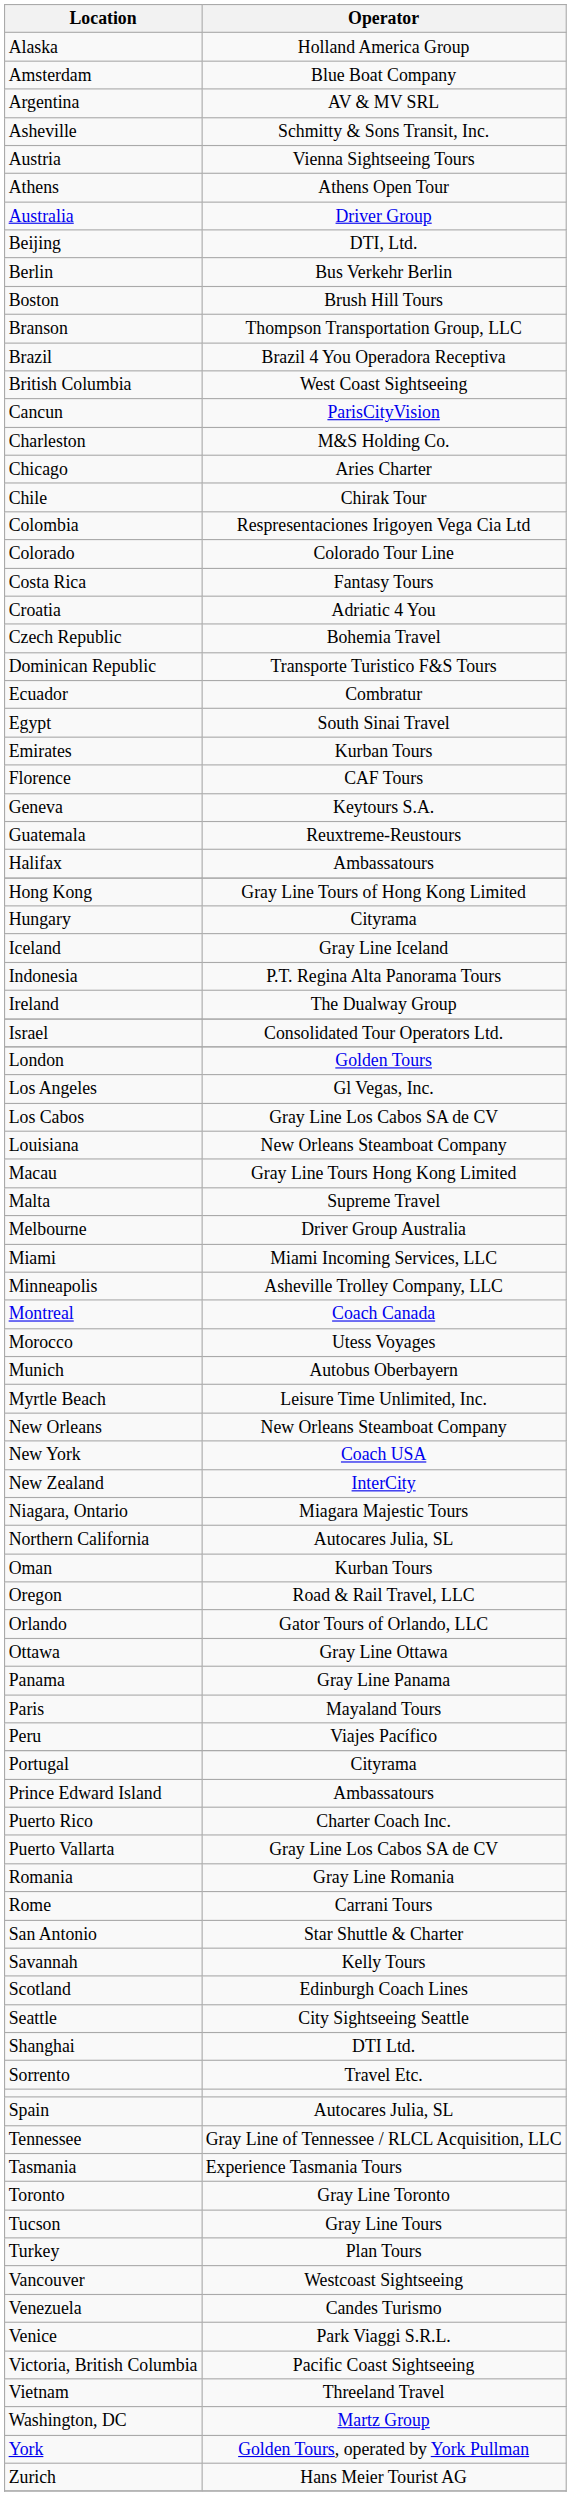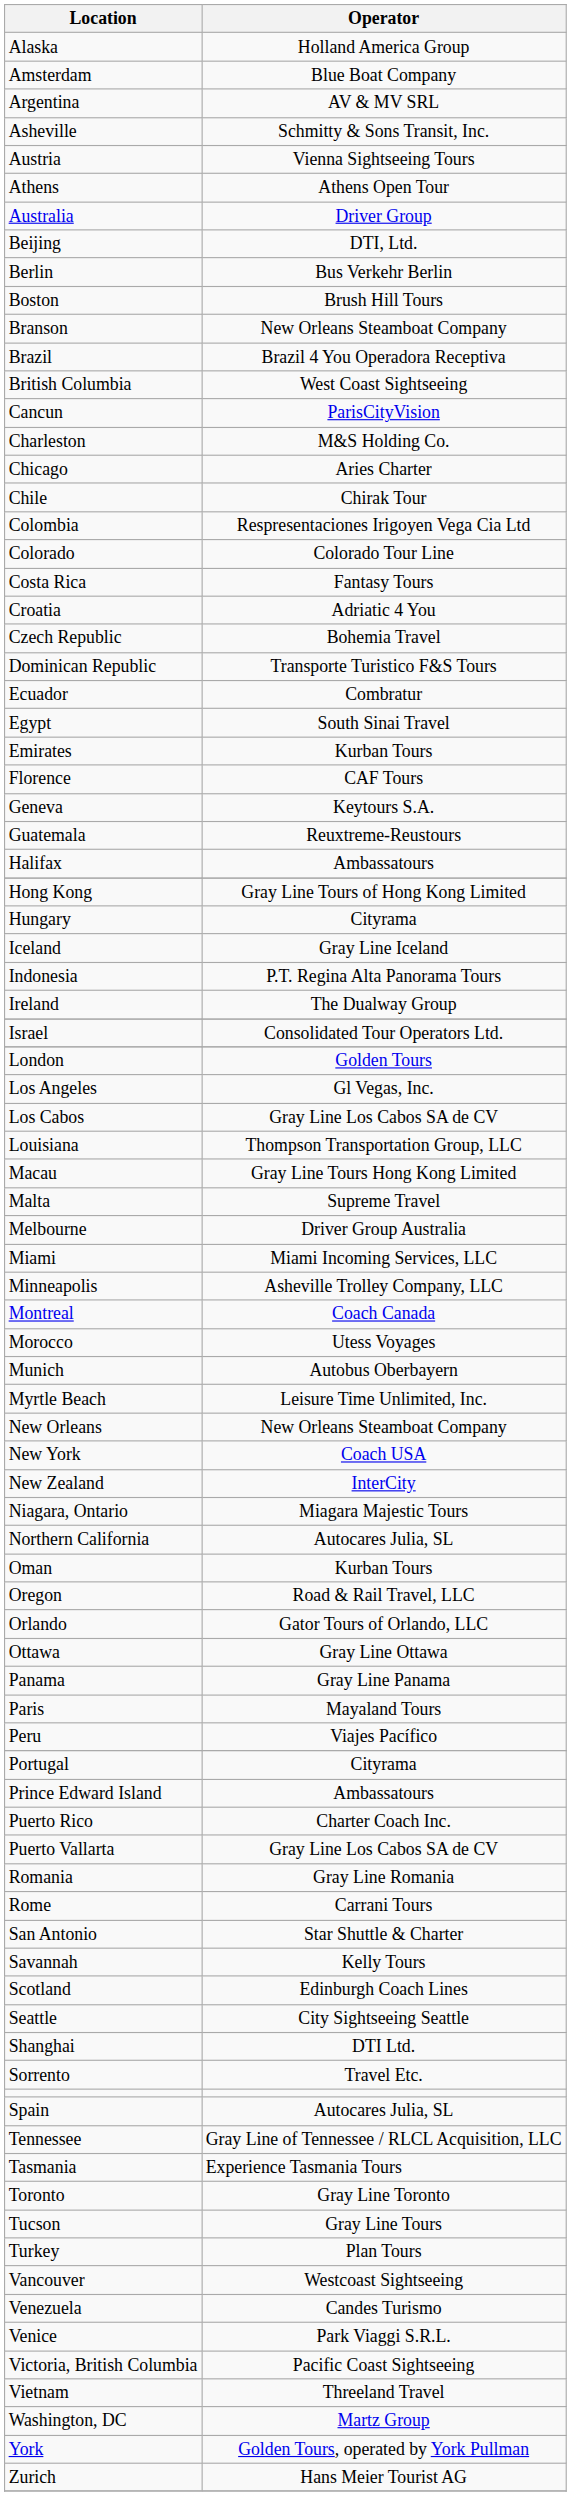(384, 328) Thompson Transportation Group, LLC -> (384, 328) New Orleans Steamboat Company
(384, 1145) New Orleans Steamboat Company -> (384, 1145) Thompson Transportation Group, LLC
